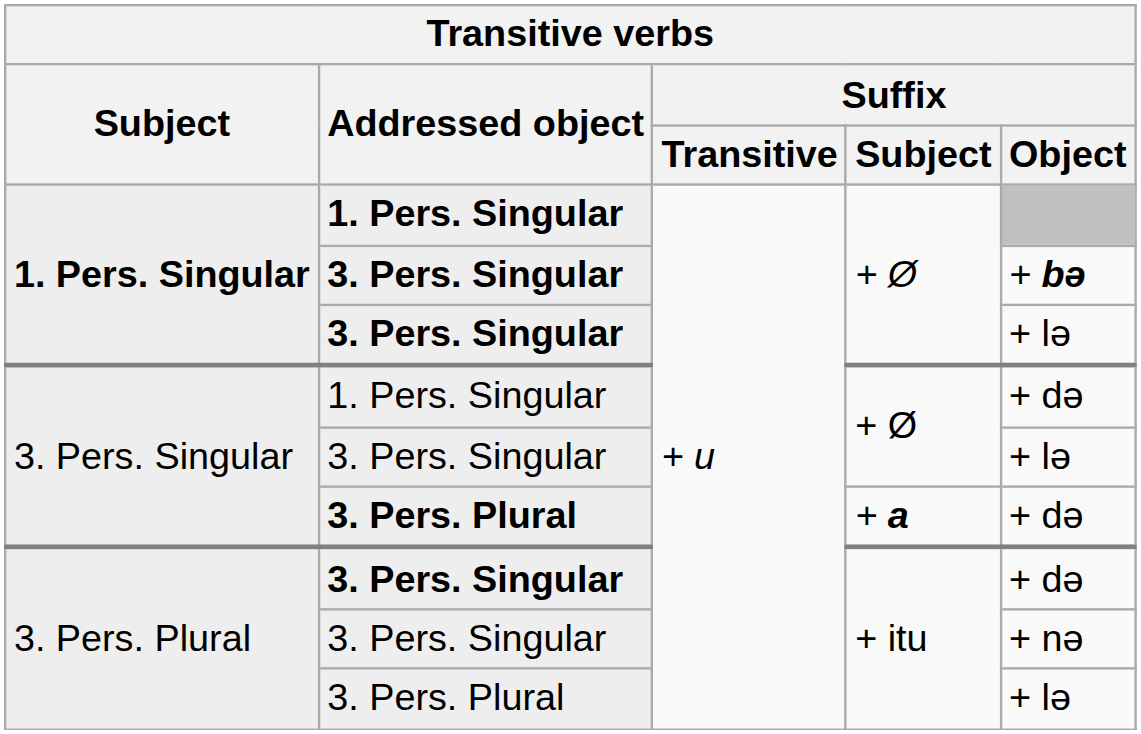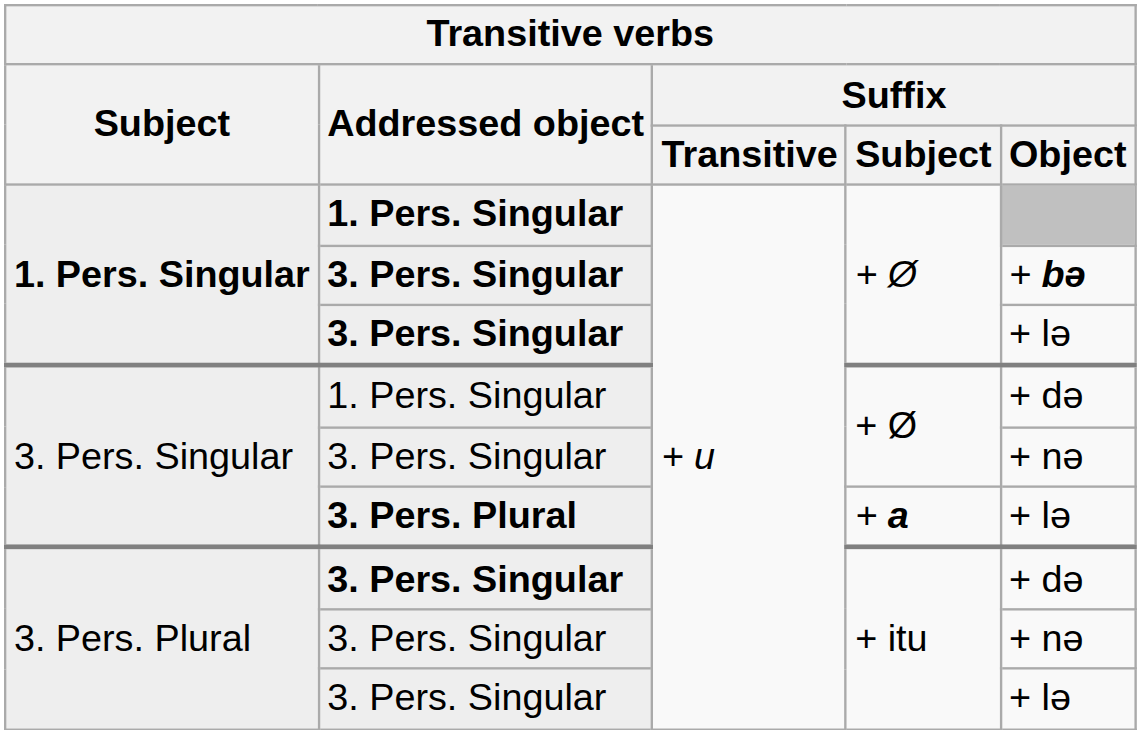(1040, 455) + lə -> (1046, 455) + nə
(1046, 515) + də -> (1040, 515) + lə
(446, 697) 3. Pers. Plural -> (467, 697) 3. Pers. Singular
